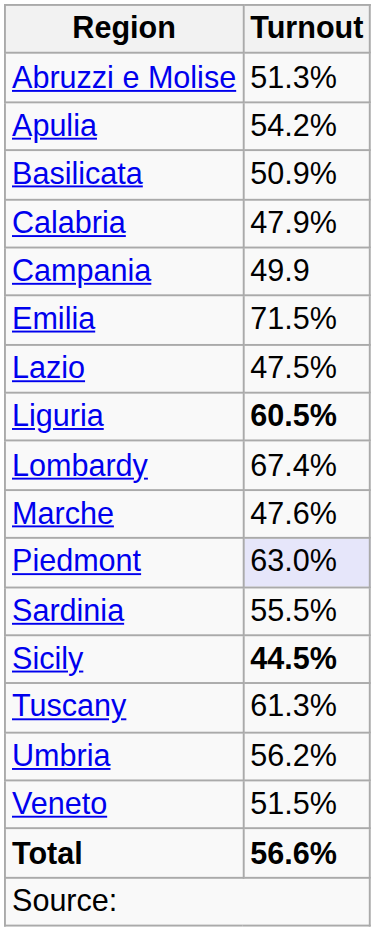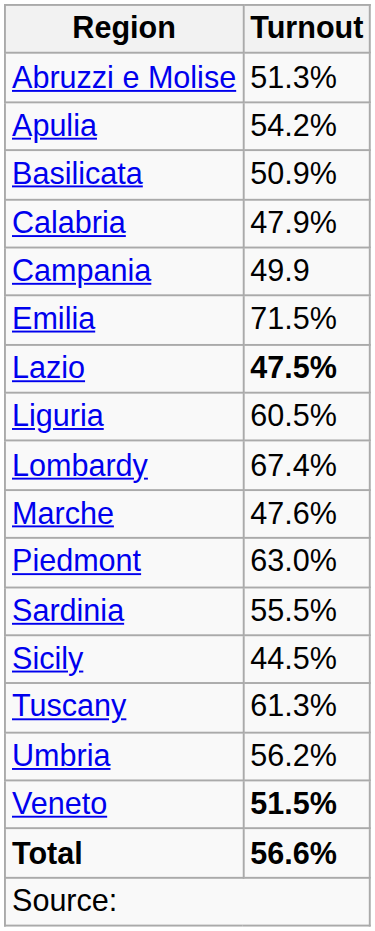(294, 367) normal -> (294, 367) bold
(294, 416) bold -> (294, 416) normal
(294, 561) lavender background -> (294, 561) no background
(294, 658) bold -> (294, 658) normal
(294, 804) normal -> (294, 804) bold
